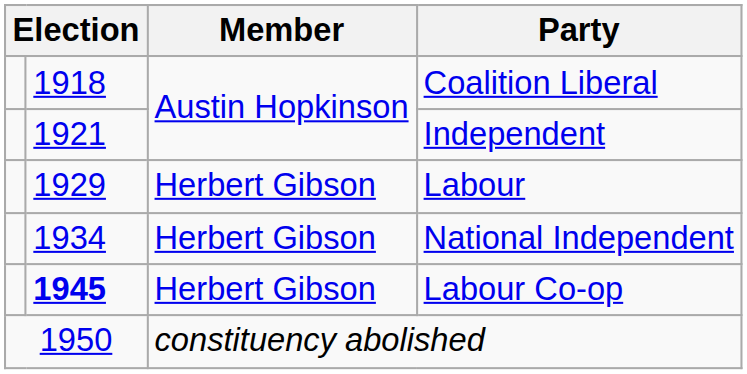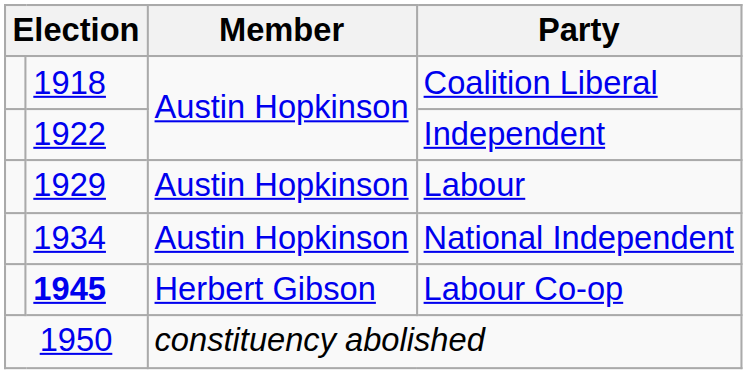(70, 133) 1921 -> (70, 133) 1922
(265, 185) Herbert Gibson -> (282, 185) Austin Hopkinson
(265, 237) Herbert Gibson -> (282, 237) Austin Hopkinson
